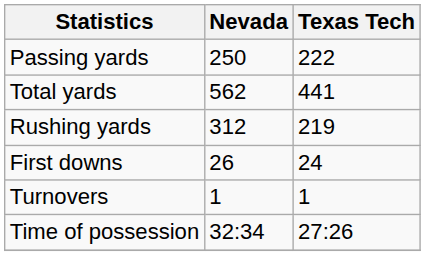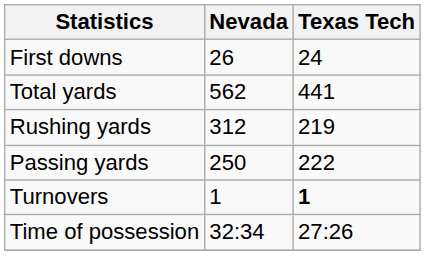rows swapped: (66, 162) <-> (79, 57)
(304, 197) normal -> (304, 197) bold
